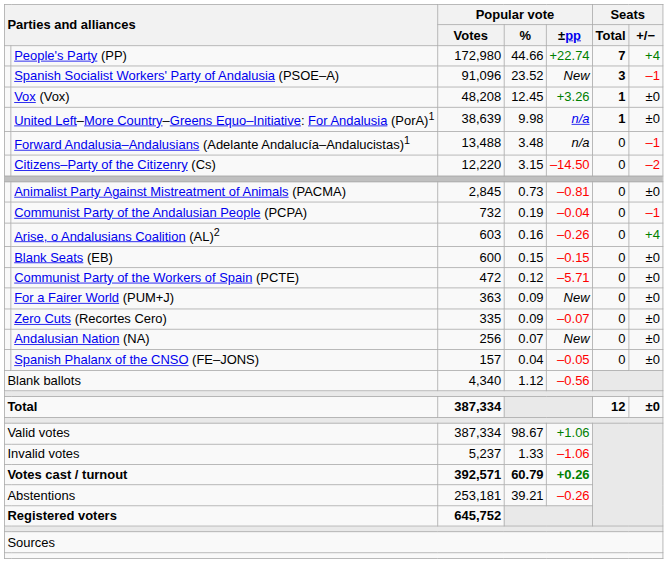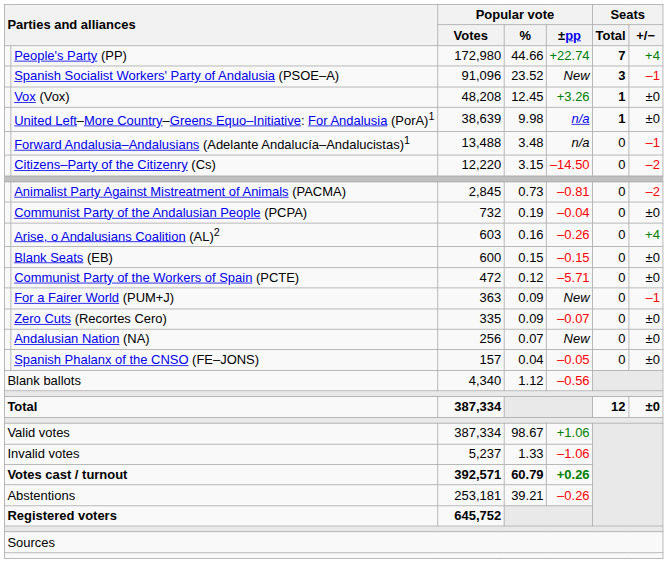(653, 192) ±0 -> (653, 192) –2
(653, 212) –1 -> (653, 212) ±0
(653, 298) ±0 -> (653, 298) –1
